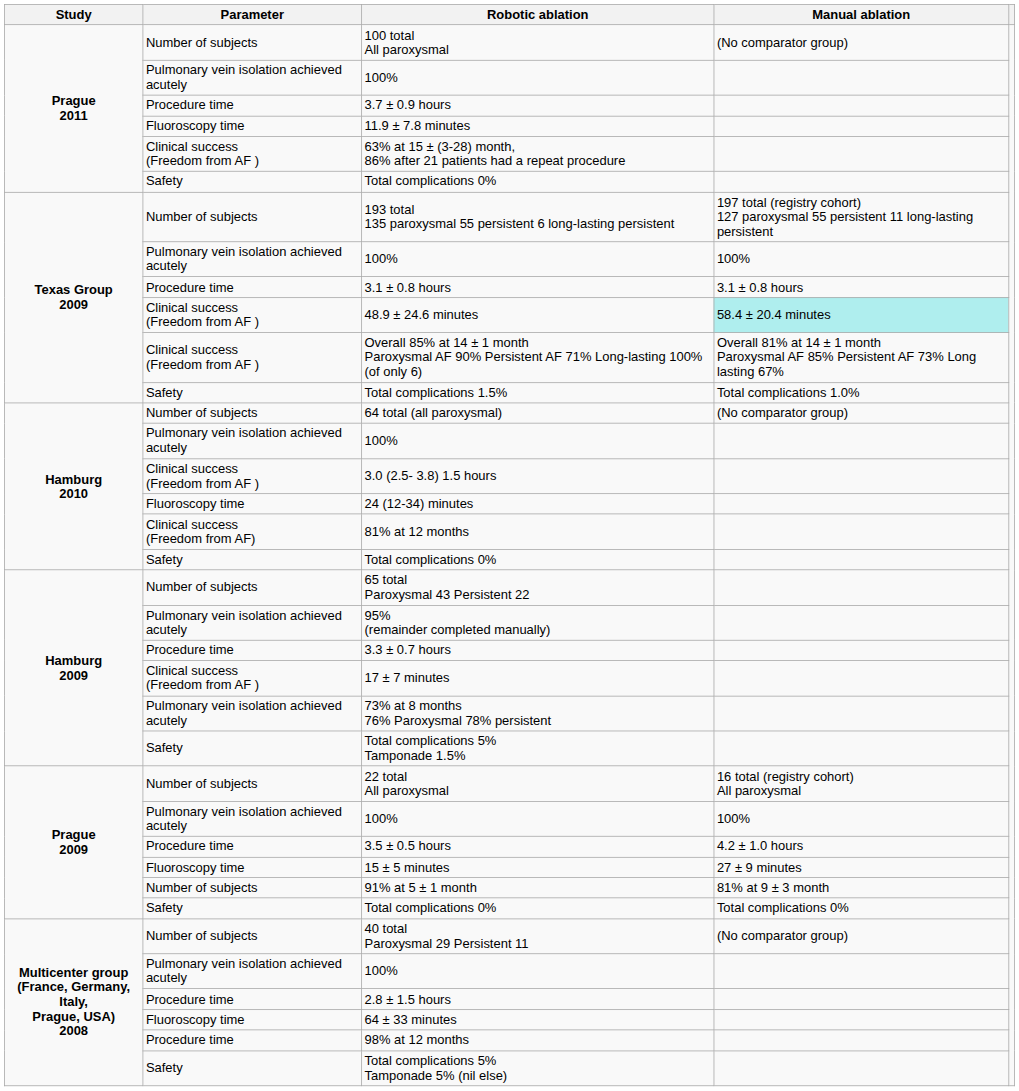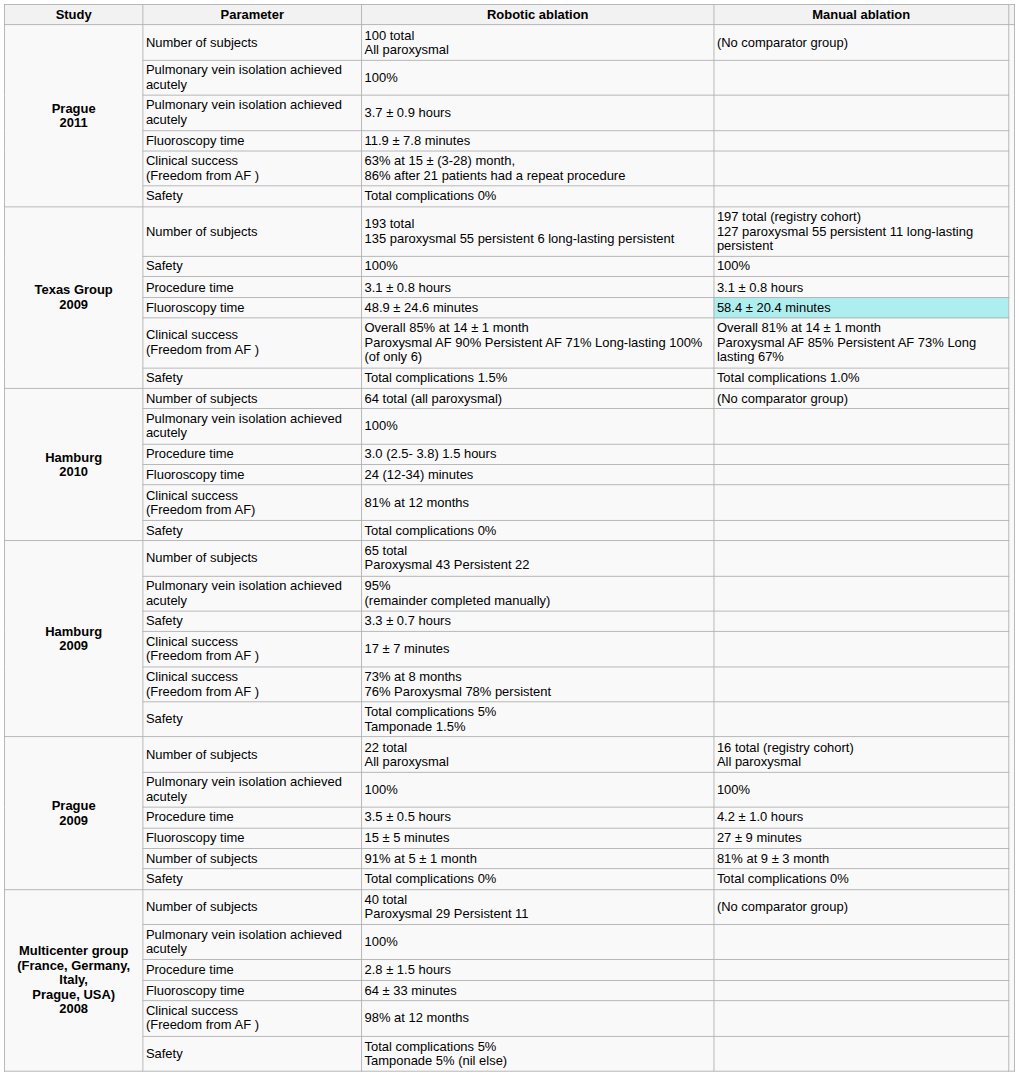(190, 105) Procedure time -> (244, 112) Pulmonary vein isolation achieved acutely
(244, 259) Pulmonary vein isolation achieved acutely -> (164, 266) Safety
(202, 315) Clinical success (Freedom from AF ) -> (195, 307) Fluoroscopy time
(202, 476) Clinical success (Freedom from AF ) -> (190, 454) Procedure time
(190, 650) Procedure time -> (164, 621) Safety
(244, 713) Pulmonary vein isolation achieved acutely -> (202, 684) Clinical success (Freedom from AF )
(190, 1040) Procedure time -> (202, 1018) Clinical success (Freedom from AF )
